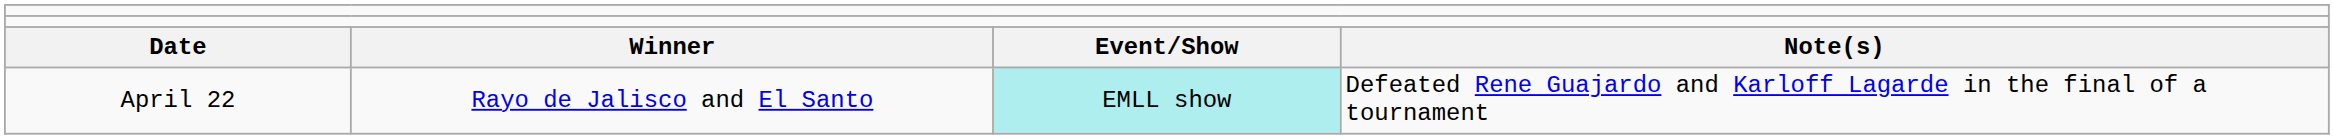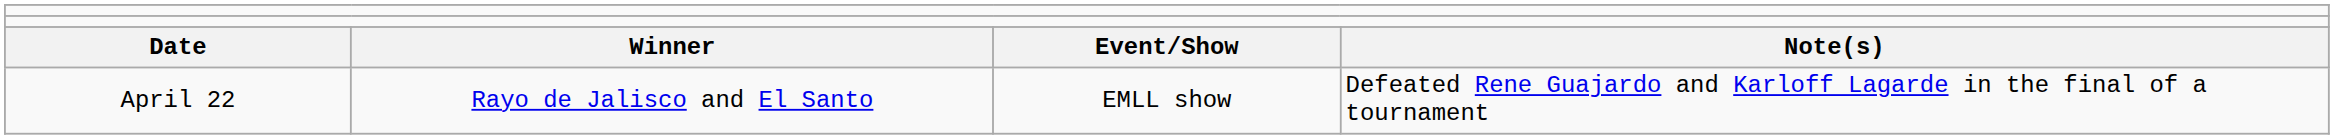(1167, 100) paleturquoise background -> (1167, 100) no background
